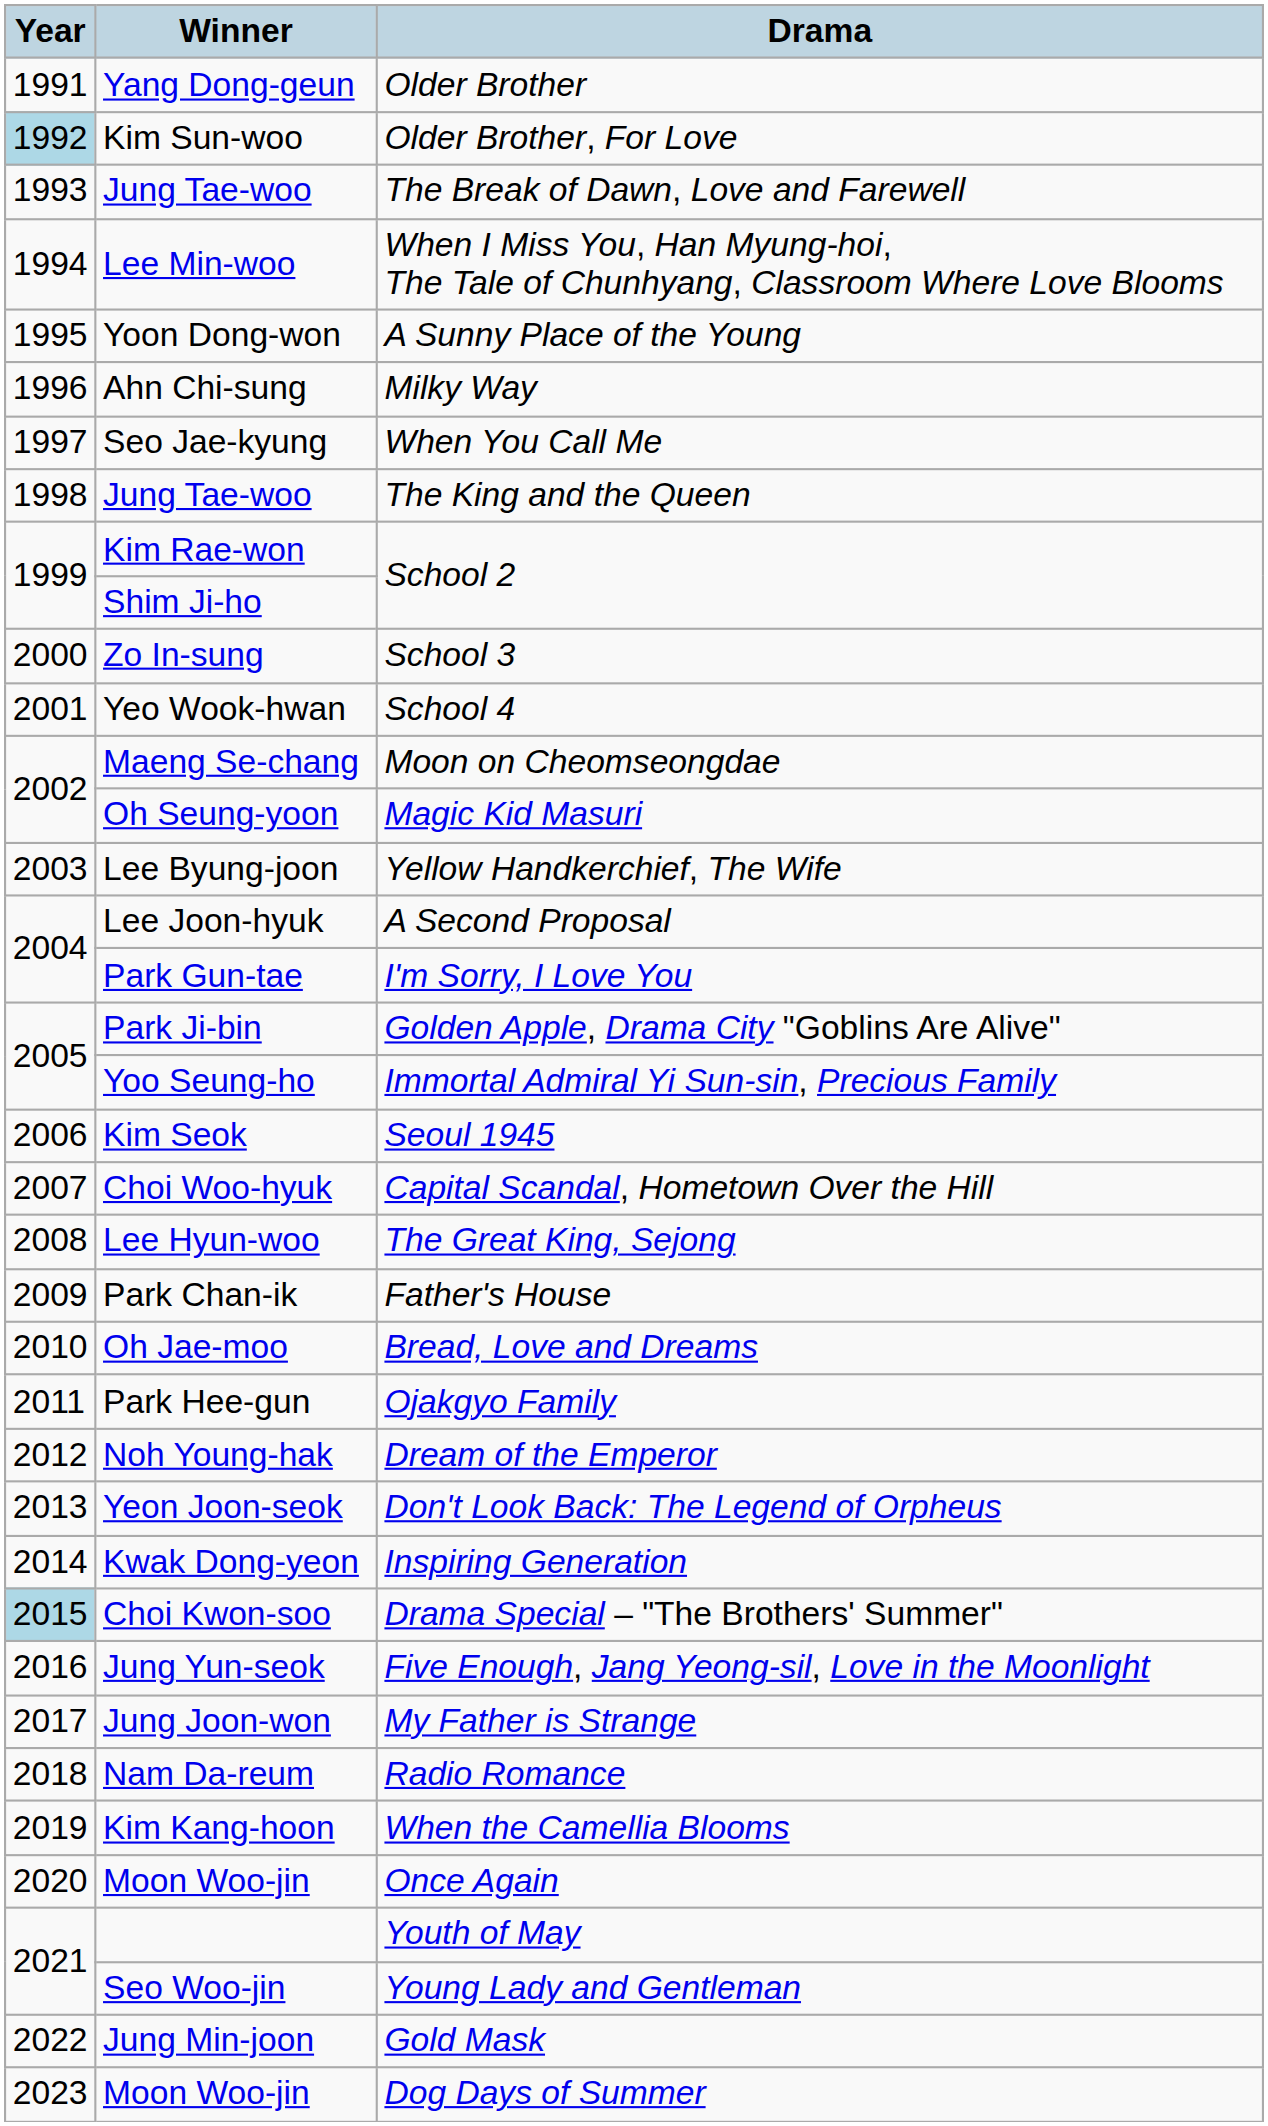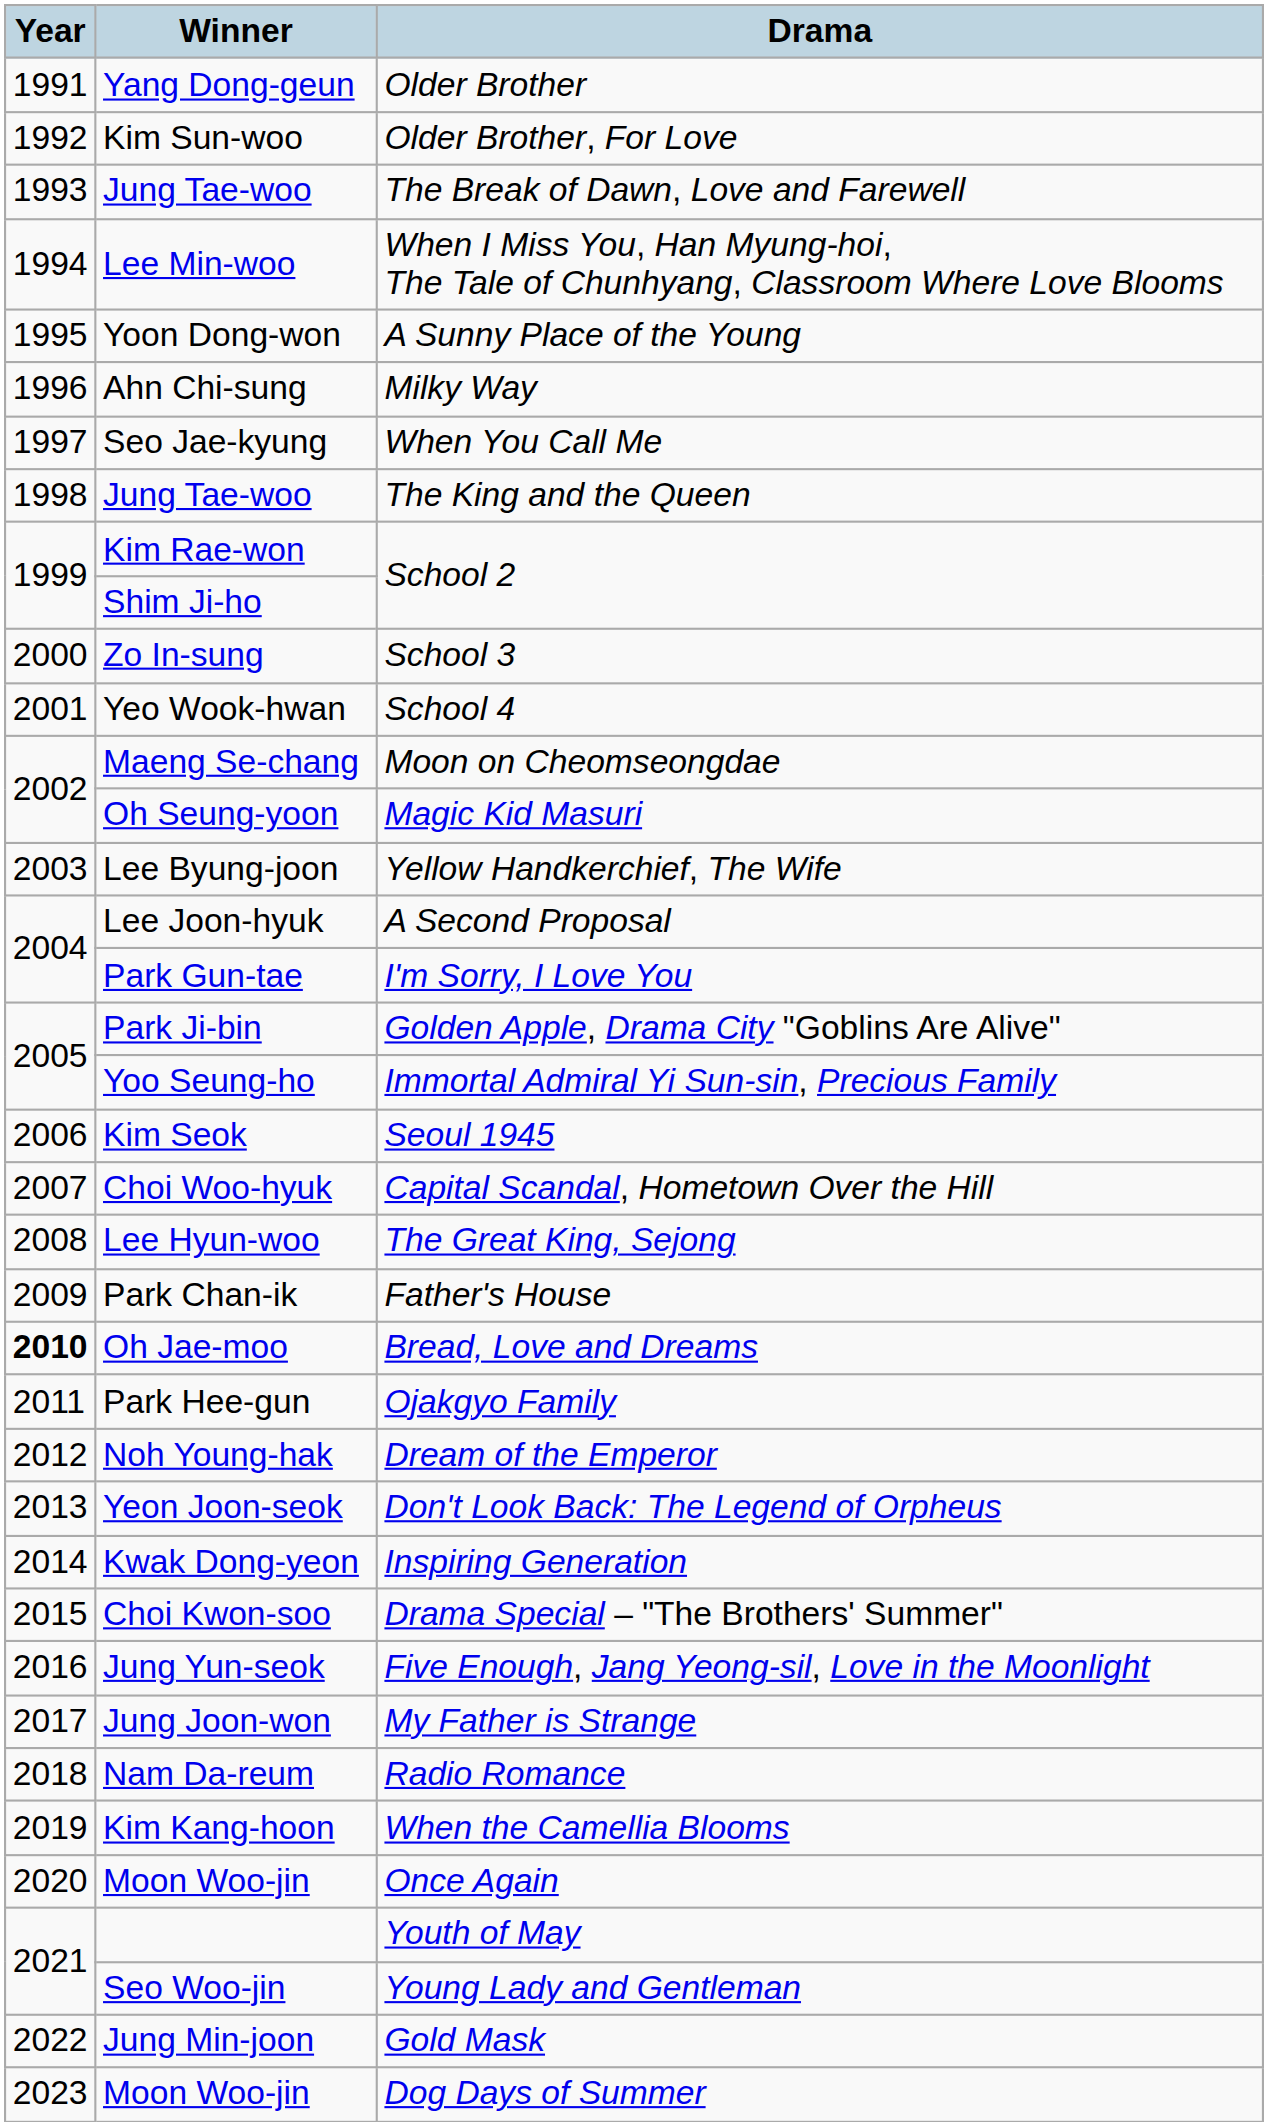(50, 137) lightblue background -> (50, 137) no background
(50, 1347) normal -> (50, 1347) bold
(50, 1614) lightblue background -> (50, 1614) no background
